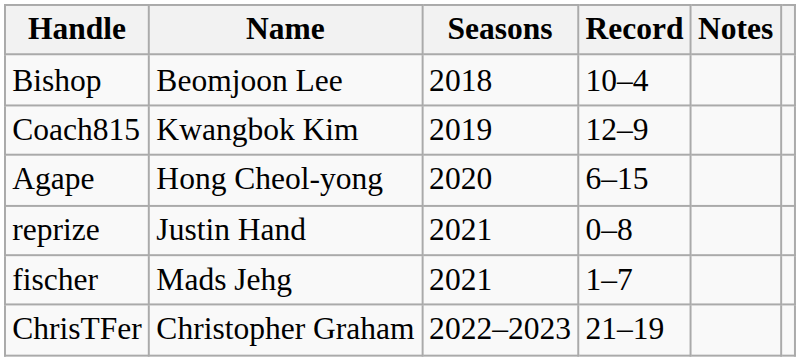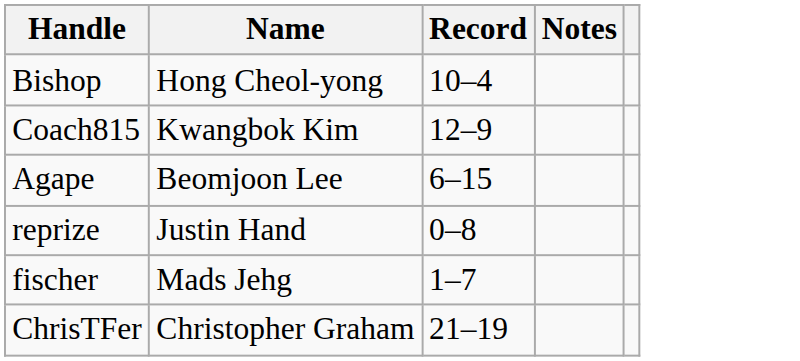- column: (500, 29)
(250, 79) Beomjoon Lee -> (270, 79) Hong Cheol-yong
(270, 179) Hong Cheol-yong -> (250, 179) Beomjoon Lee
